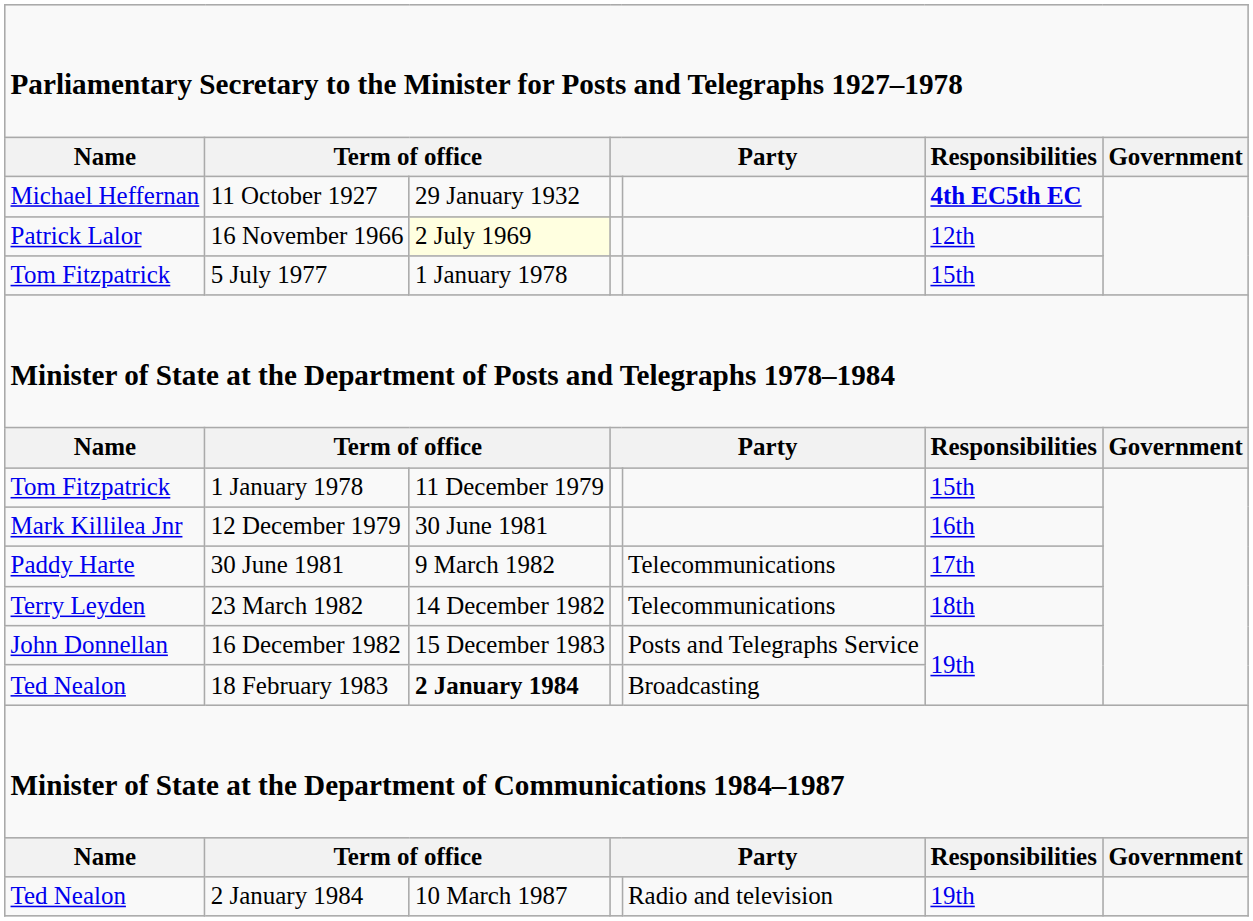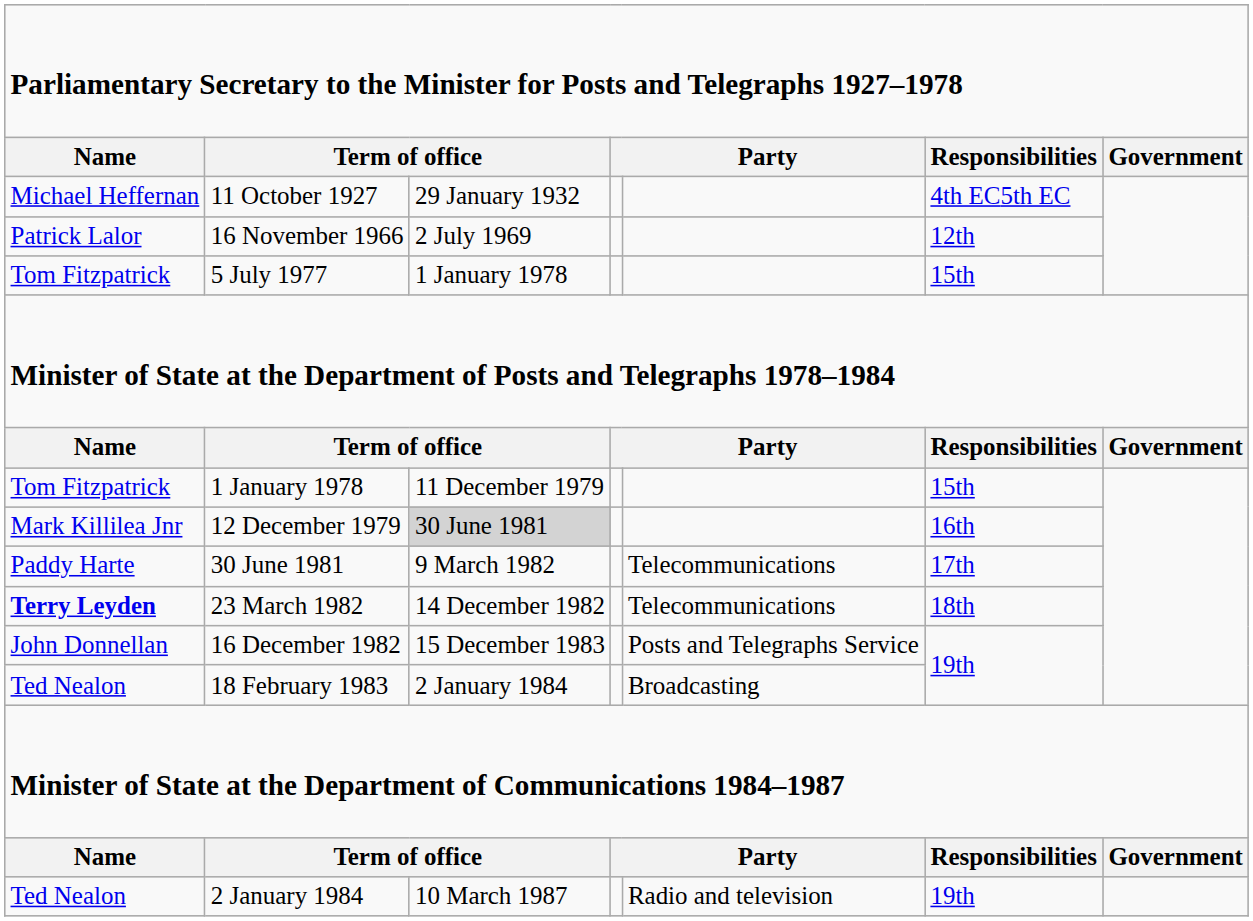(1006, 196) bold -> (1000, 196) normal
(473, 235) lightyellow background -> (473, 235) no background
(482, 526) no background -> (482, 526) lightgrey background
(78, 605) normal -> (83, 605) bold
(497, 684) bold -> (491, 684) normal
